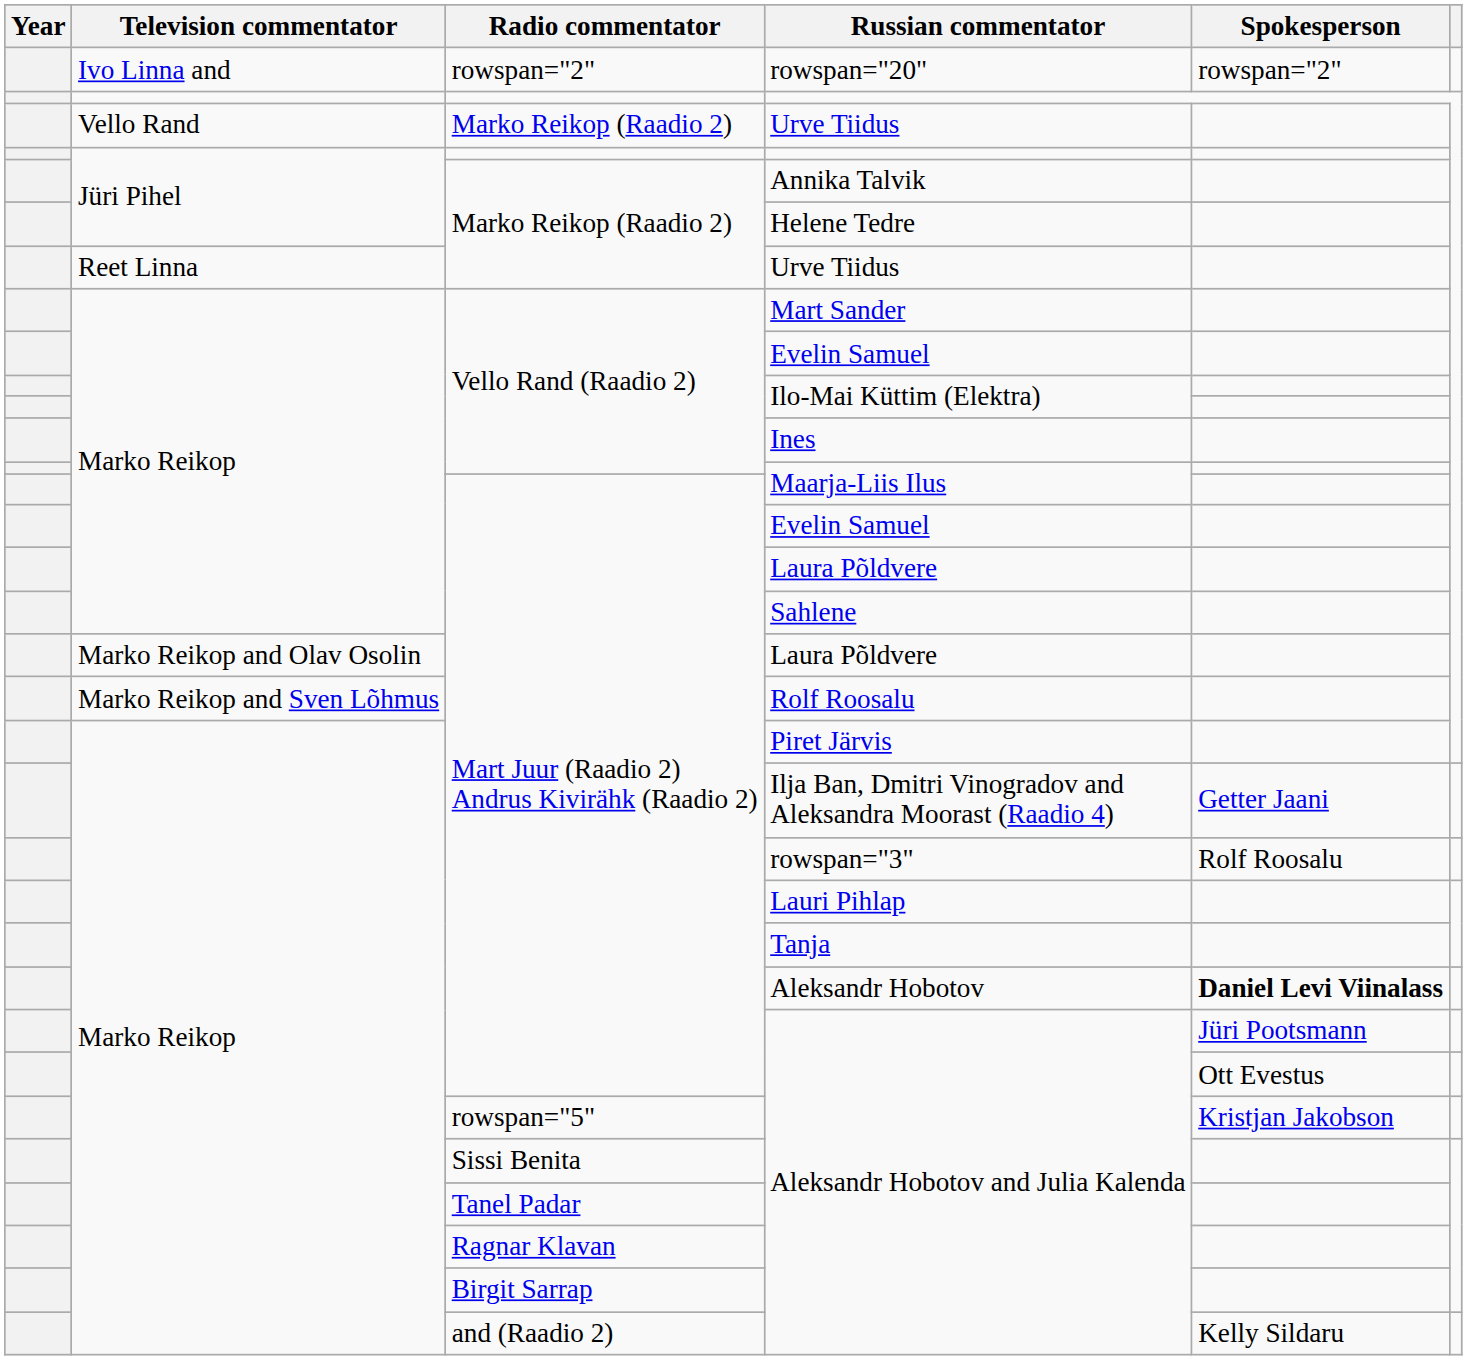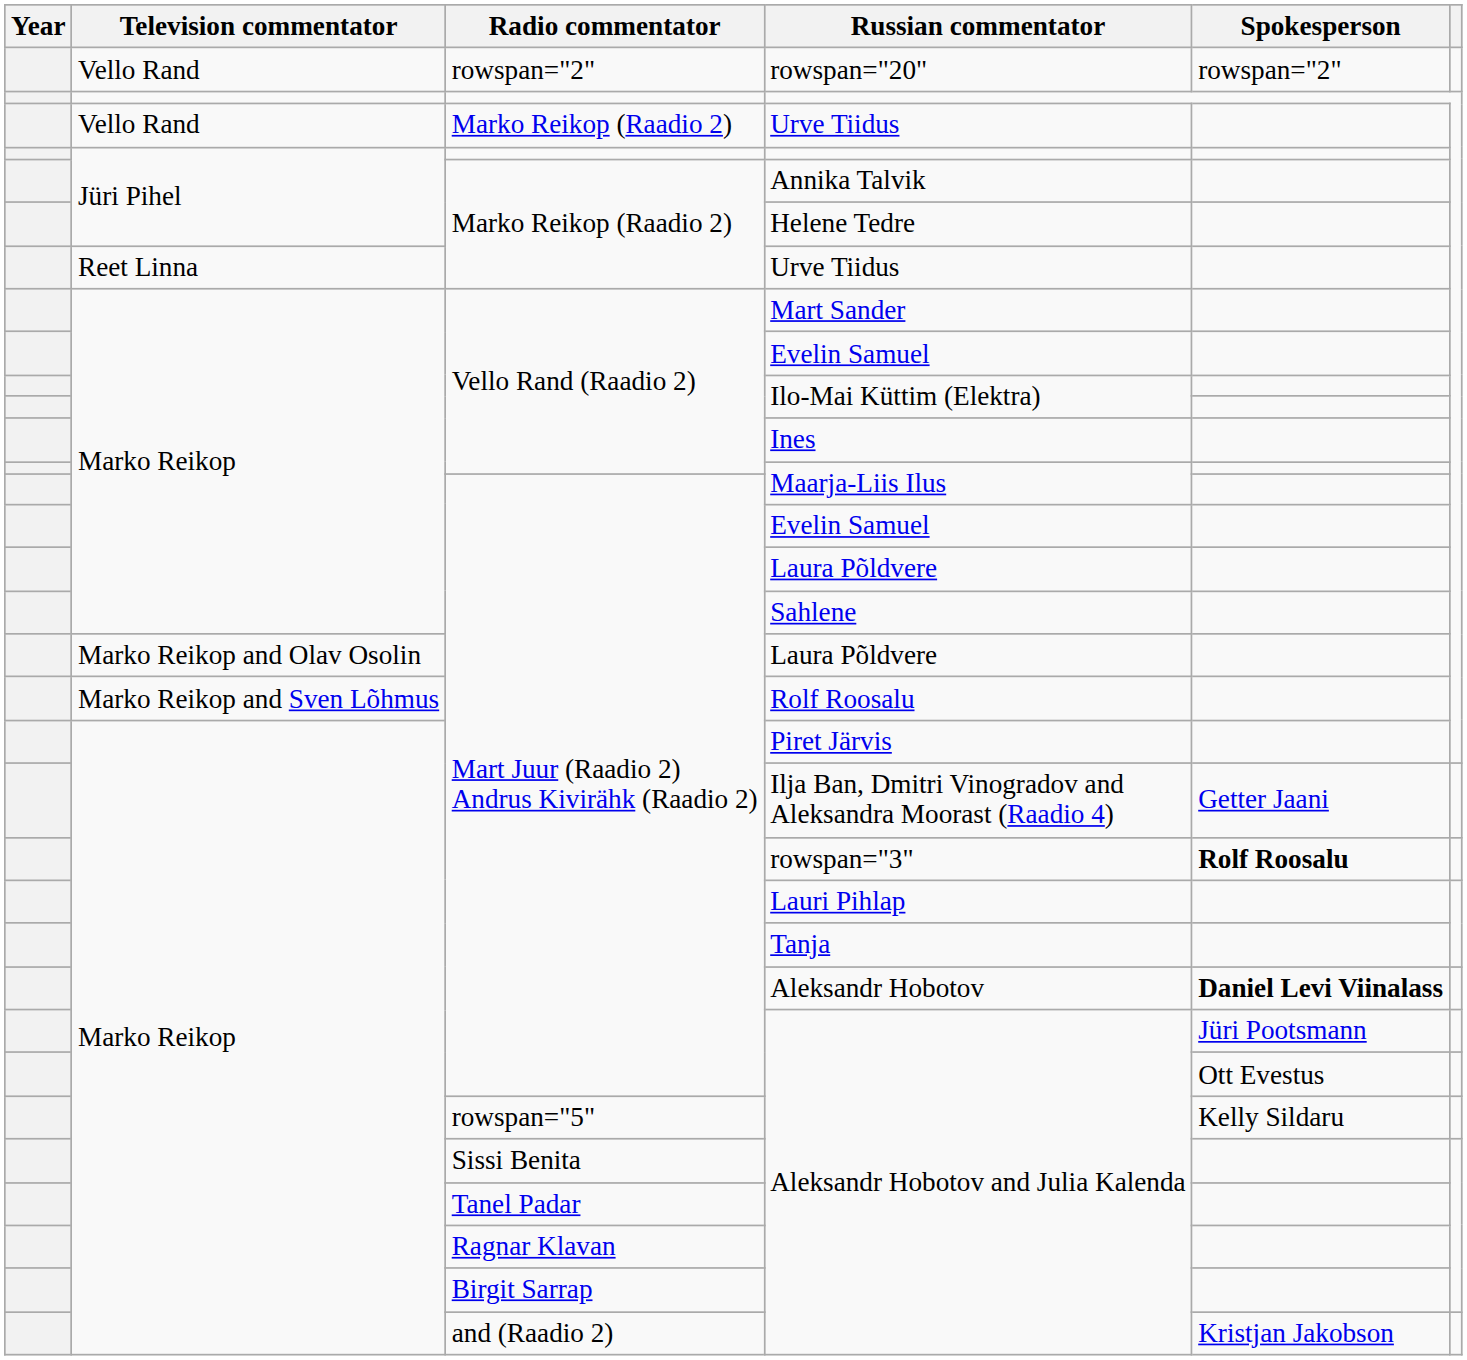(154, 69) Ivo Linna and -> (139, 69) Vello Rand
(1270, 858) normal -> (1273, 858) bold
(1296, 1117) Kristjan Jakobson -> (1271, 1117) Kelly Sildaru
(1271, 1332) Kelly Sildaru -> (1296, 1332) Kristjan Jakobson
